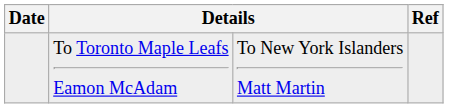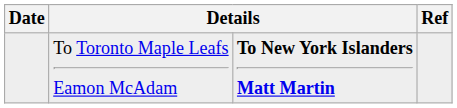(320, 67) normal -> (325, 67) bold
